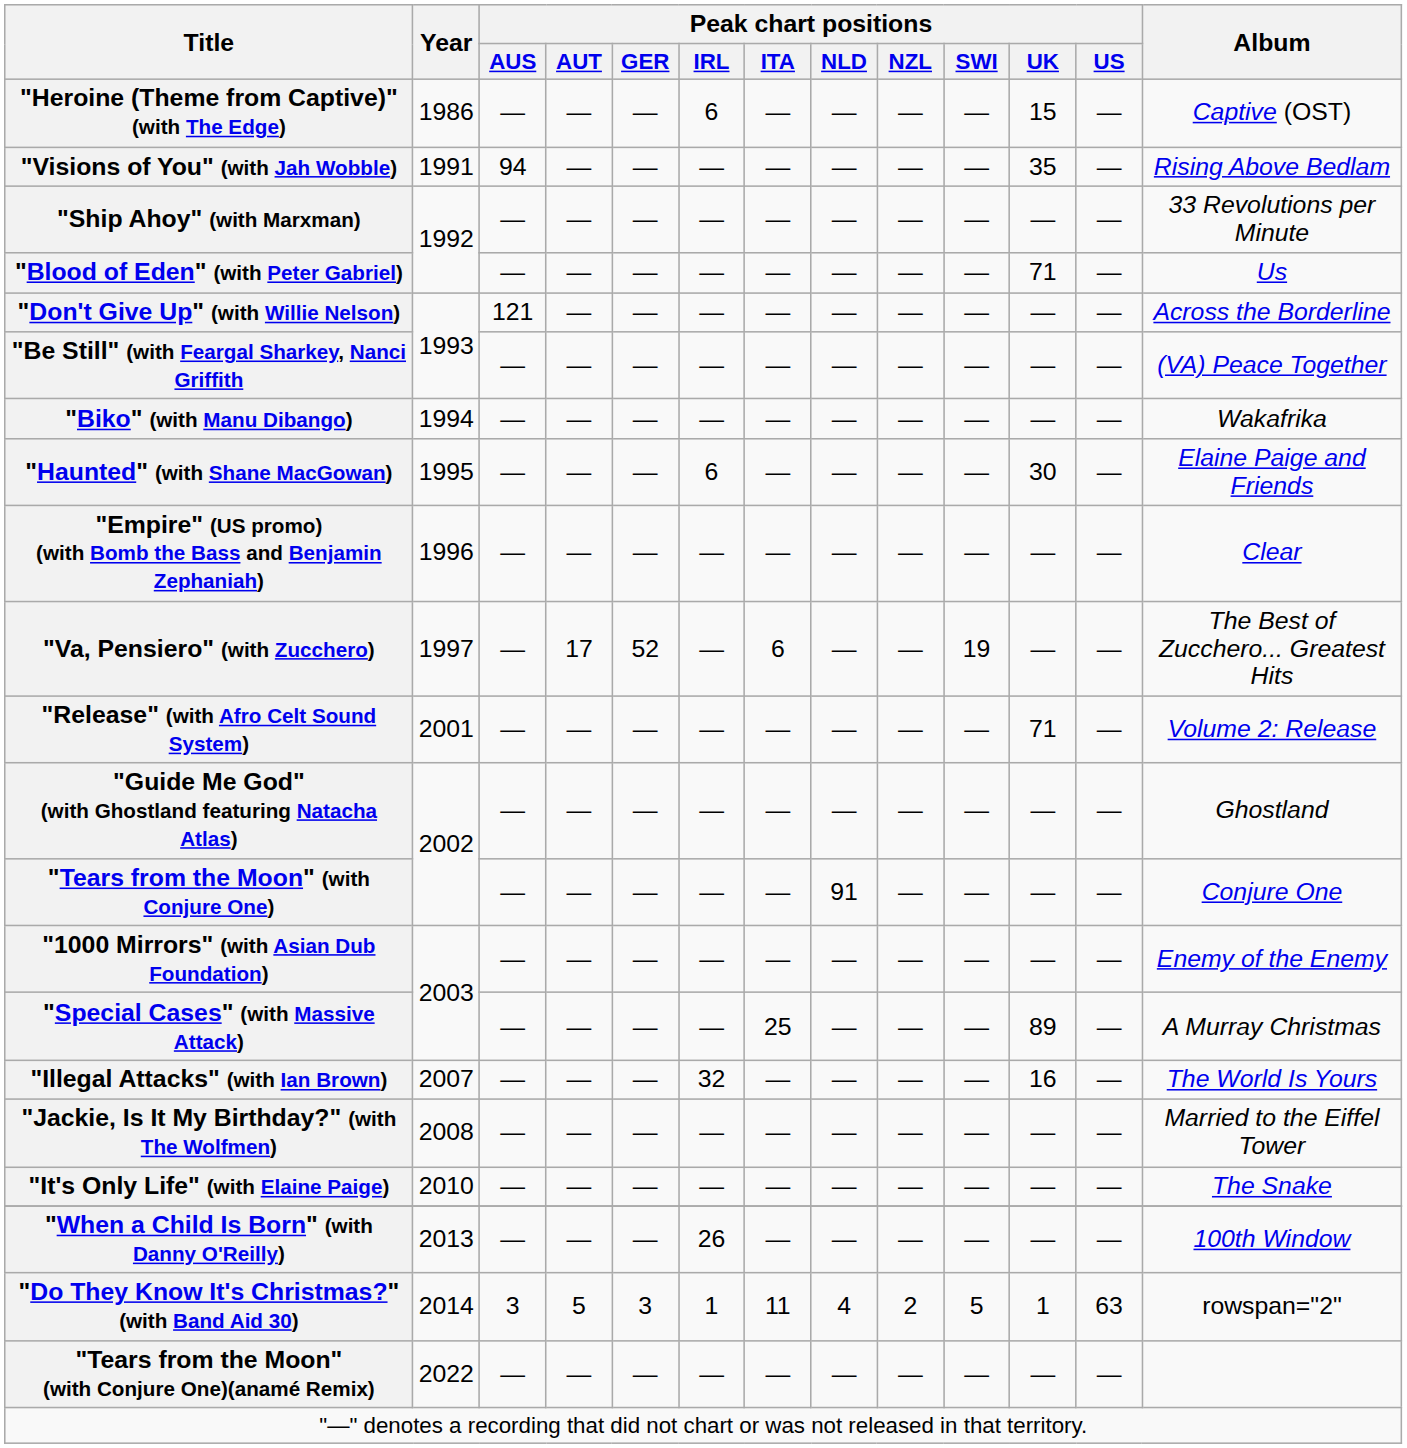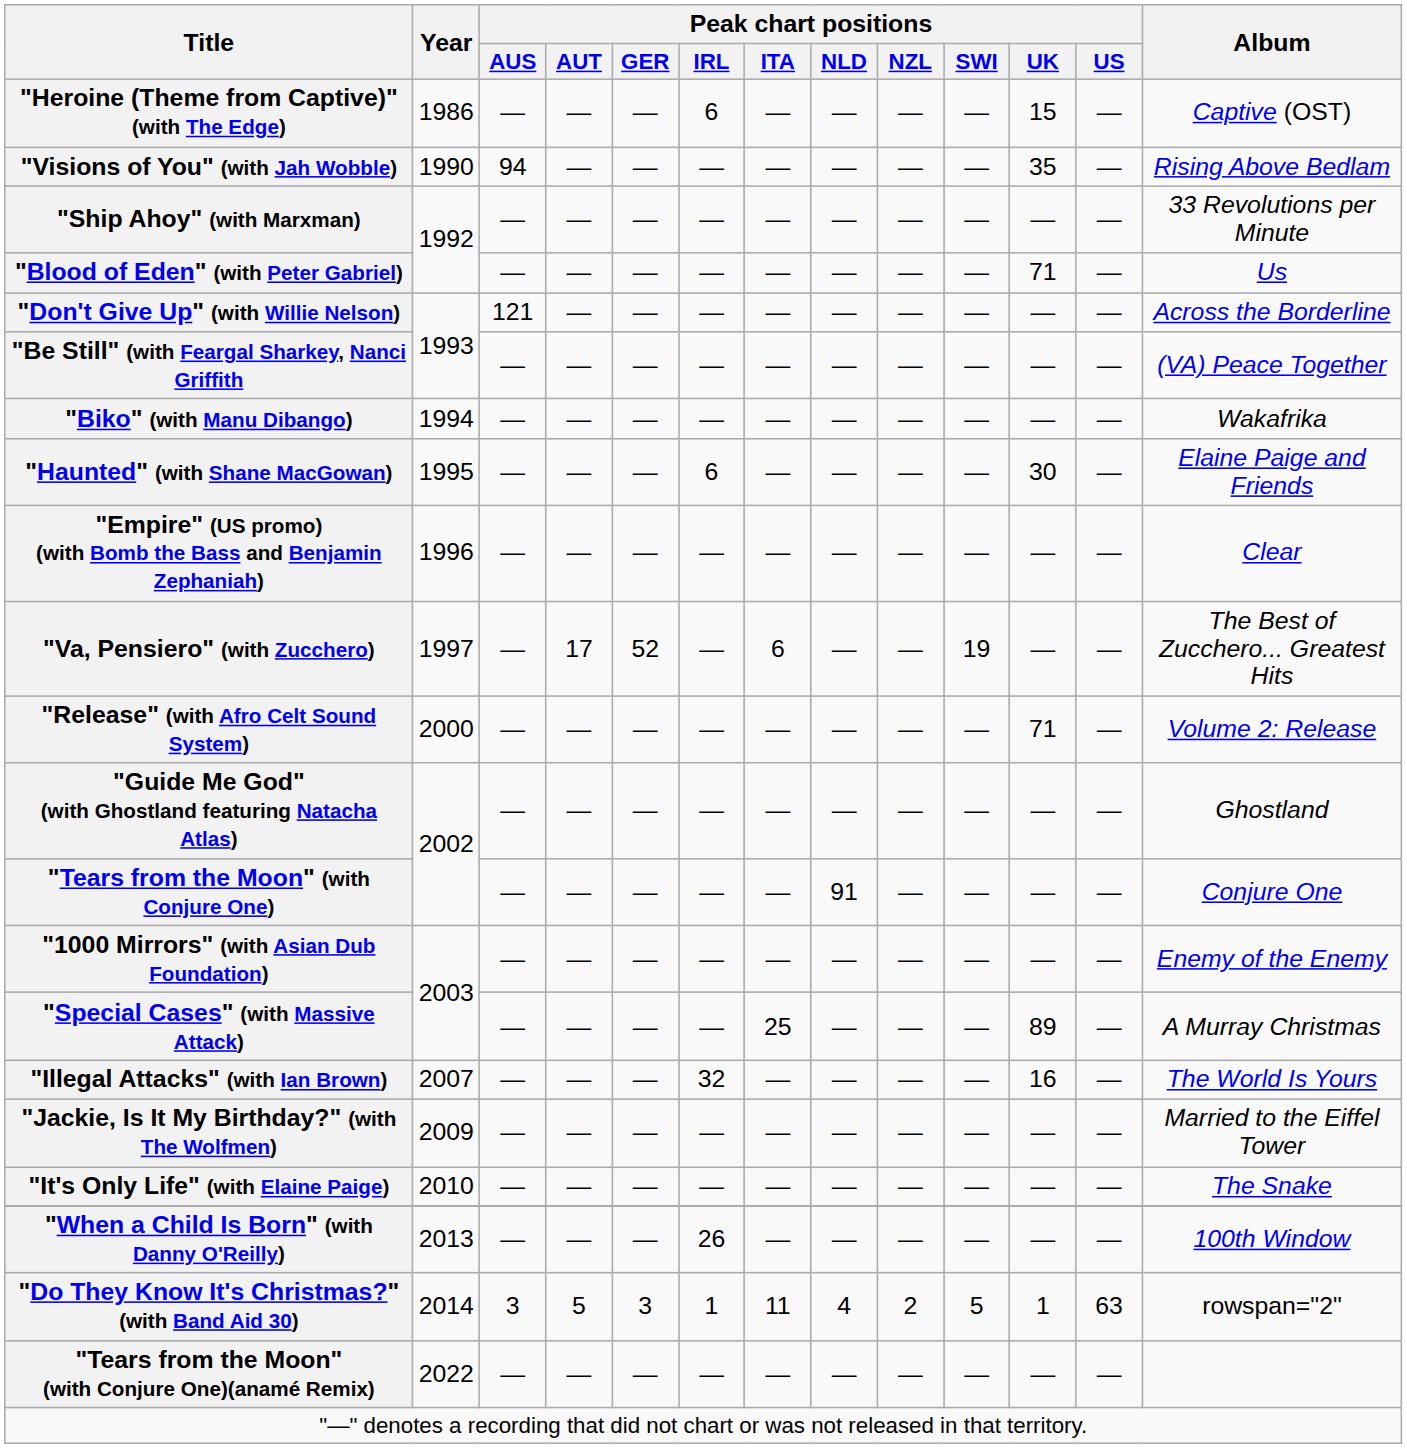(446, 165) 1991 -> (446, 165) 1990
(446, 729) 2001 -> (446, 729) 2000
(446, 1132) 2008 -> (446, 1132) 2009
